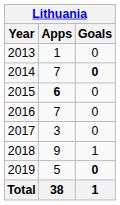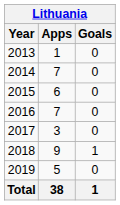(95, 72) bold -> (95, 72) normal
(57, 92) bold -> (57, 92) normal
(95, 170) bold -> (95, 170) normal
